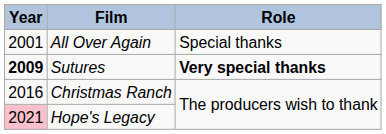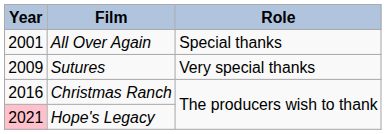(26, 67) bold -> (26, 67) normal
(252, 67) bold -> (247, 67) normal
